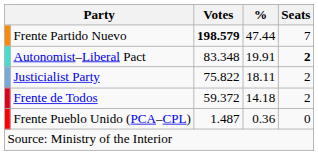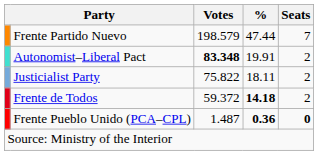(218, 35) bold -> (218, 35) normal
(222, 56) normal -> (222, 56) bold
(307, 56) bold -> (307, 56) normal
(260, 98) normal -> (260, 98) bold
(264, 118) normal -> (264, 118) bold
(307, 118) normal -> (307, 118) bold
